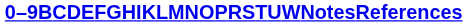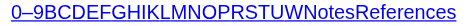(234, 12) bold -> (234, 12) normal
